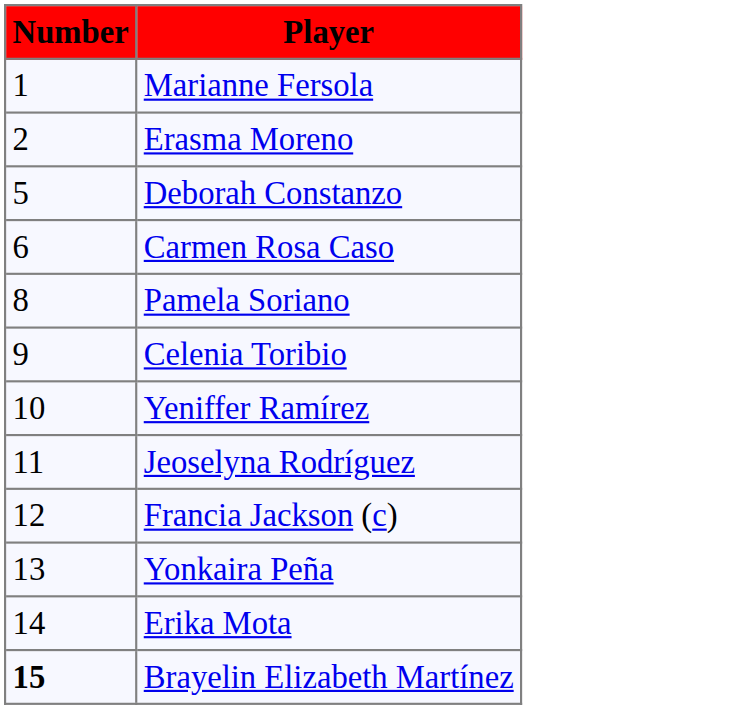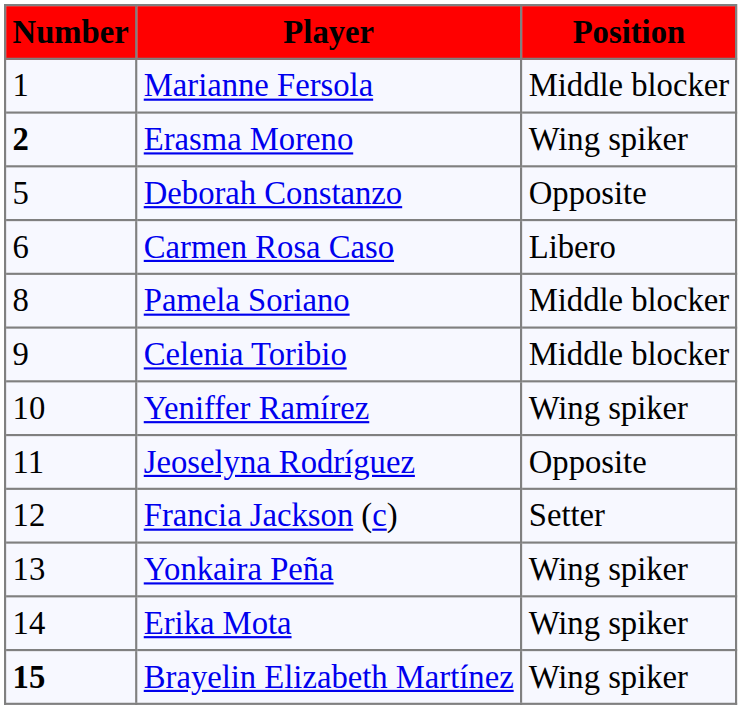+ column: (629, 31)
(21, 138) normal -> (21, 138) bold
